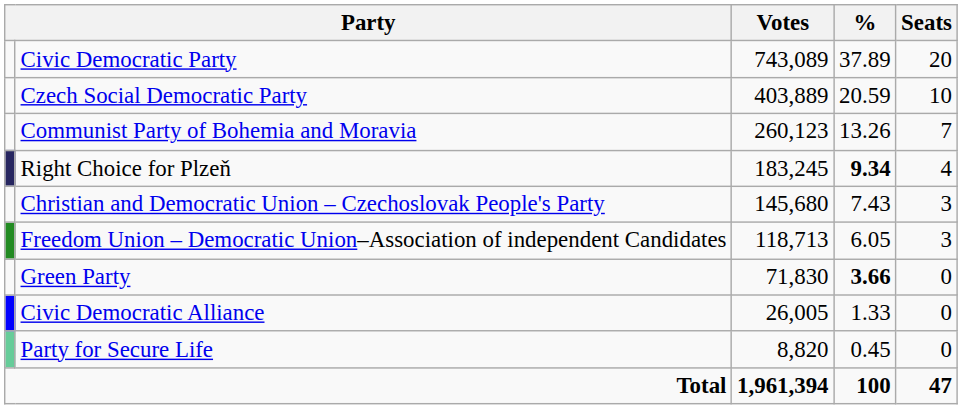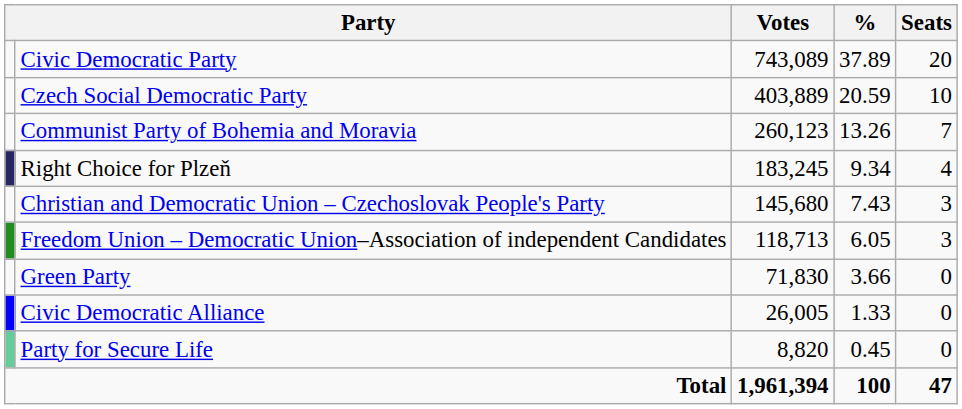(871, 167) bold -> (871, 167) normal
(871, 276) bold -> (871, 276) normal
